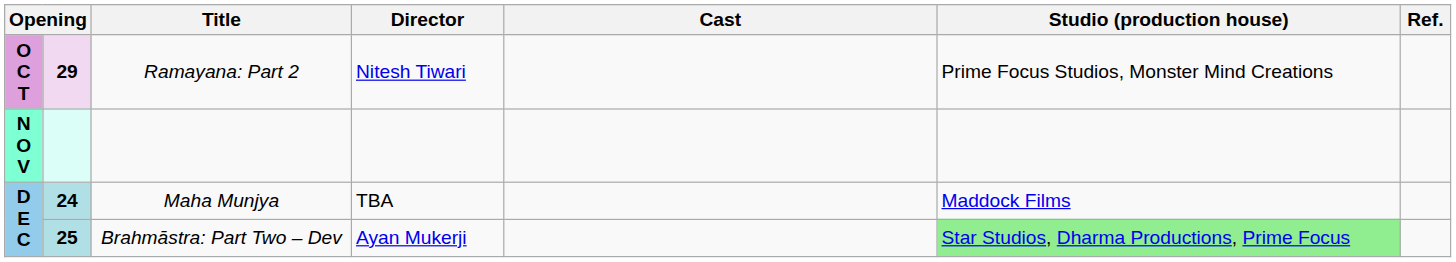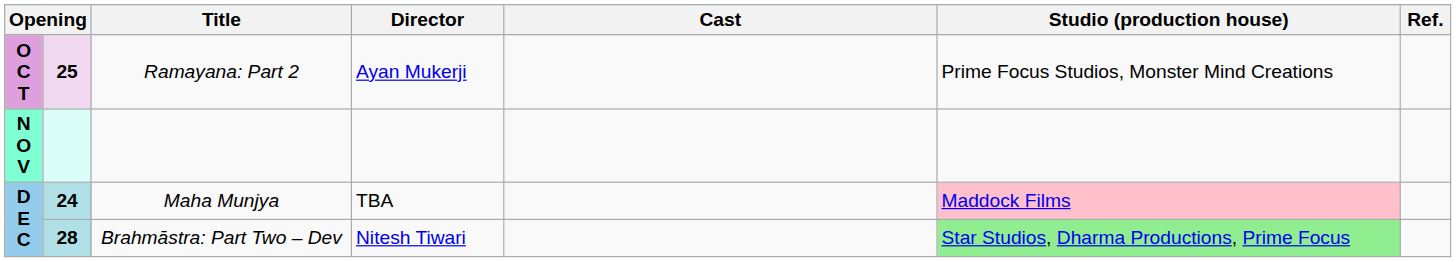(67, 71) 29 -> (67, 71) 25
(411, 71) Nitesh Tiwari -> (411, 71) Ayan Mukerji
(1006, 200) no background -> (1006, 200) pink background
(67, 237) 25 -> (67, 237) 28
(411, 237) Ayan Mukerji -> (411, 237) Nitesh Tiwari
